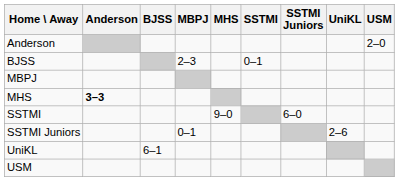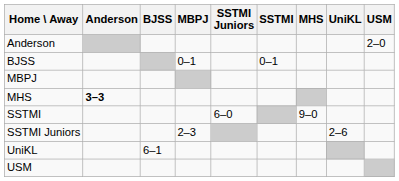columns swapped: (226, 19) <-> (303, 19)
(187, 61) 2–3 -> (187, 61) 0–1
(187, 132) 0–1 -> (187, 132) 2–3
